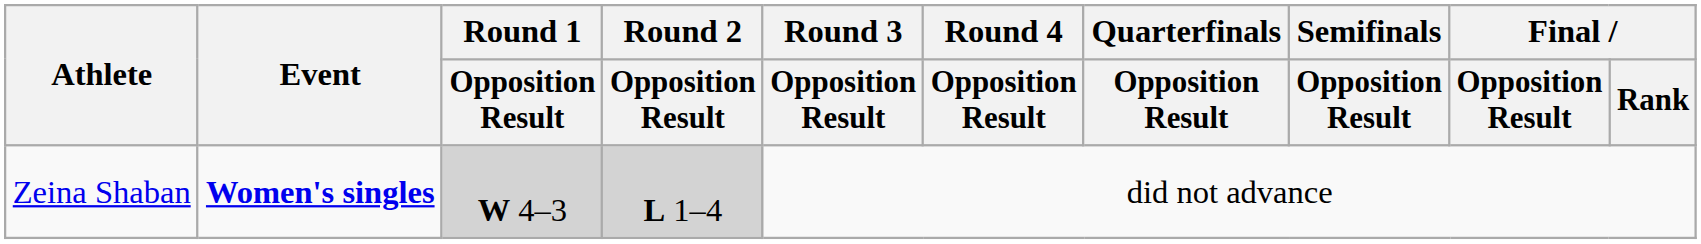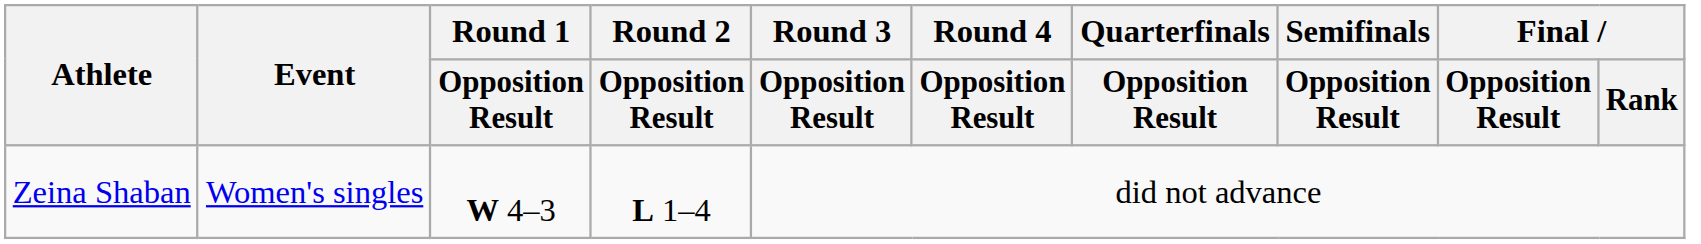(320, 191) bold -> (315, 191) normal
(522, 210) lightgrey background -> (511, 210) no background
(683, 210) lightgrey background -> (672, 210) no background
